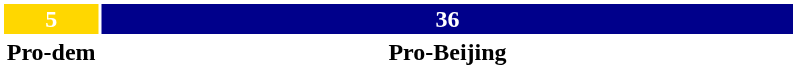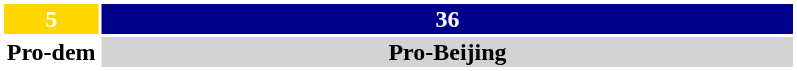(447, 51) no background -> (447, 51) lightgrey background
